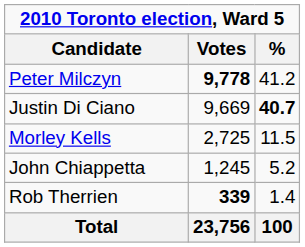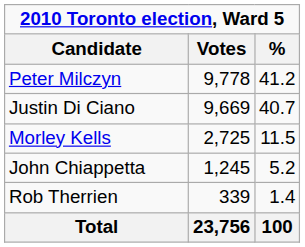(227, 78) bold -> (227, 78) normal
(277, 108) bold -> (277, 108) normal
(235, 197) bold -> (235, 197) normal
